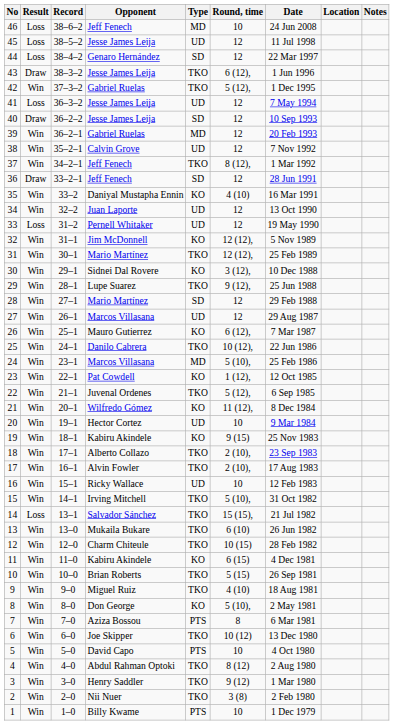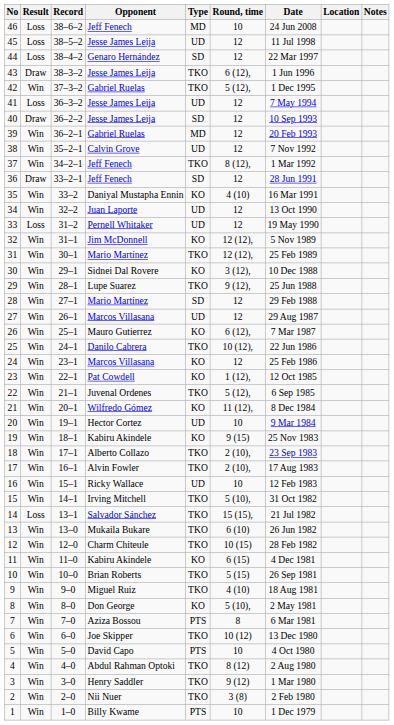(198, 362) MD -> (198, 362) KO
(238, 362) 5 (10), -> (238, 362) 12
